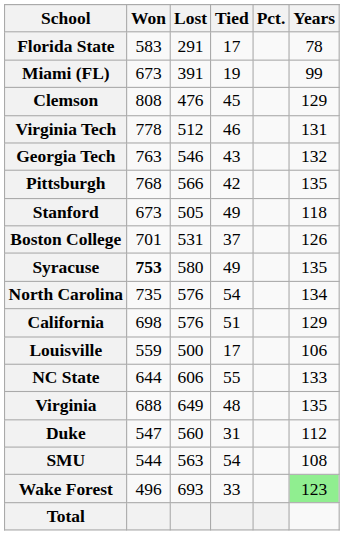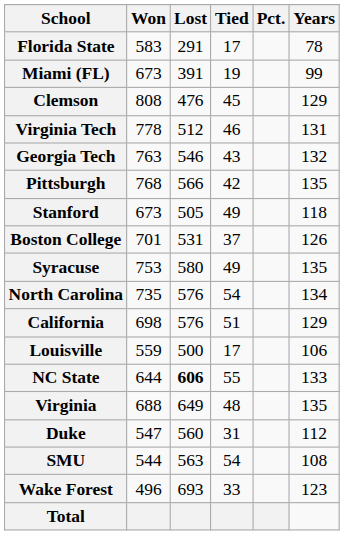(149, 267) bold -> (149, 267) normal
(191, 377) normal -> (191, 377) bold
(314, 488) lightgreen background -> (314, 488) no background
